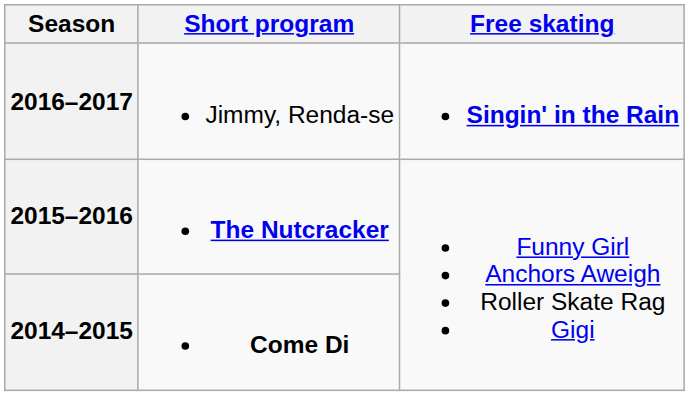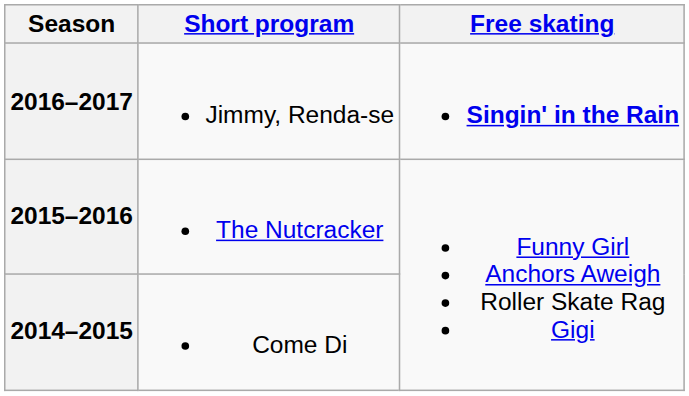(269, 230) bold -> (269, 230) normal
(269, 346) bold -> (269, 346) normal
